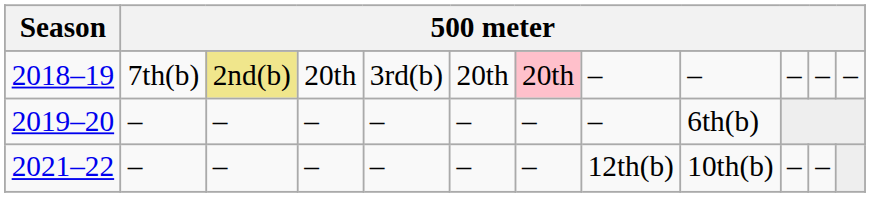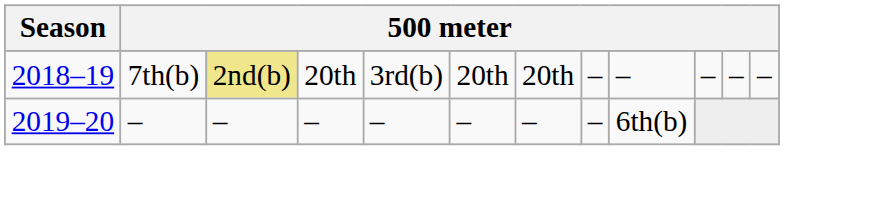(548, 74) pink background -> (548, 74) no background
- row: (63, 167)
